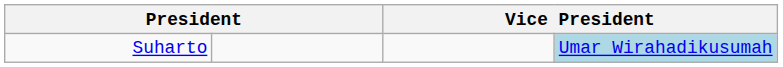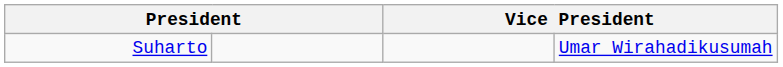(666, 48) lightblue background -> (666, 48) no background
